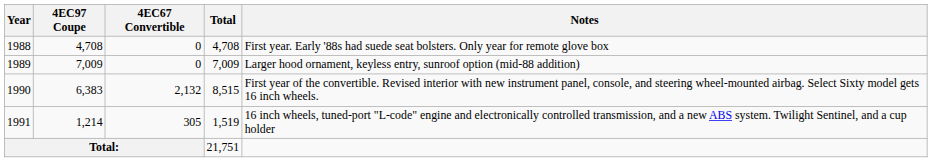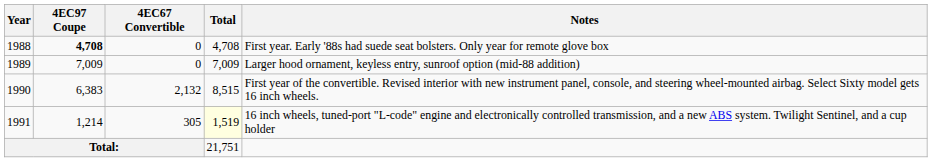(89, 45) normal -> (89, 45) bold
(226, 122) no background -> (226, 122) lightyellow background
